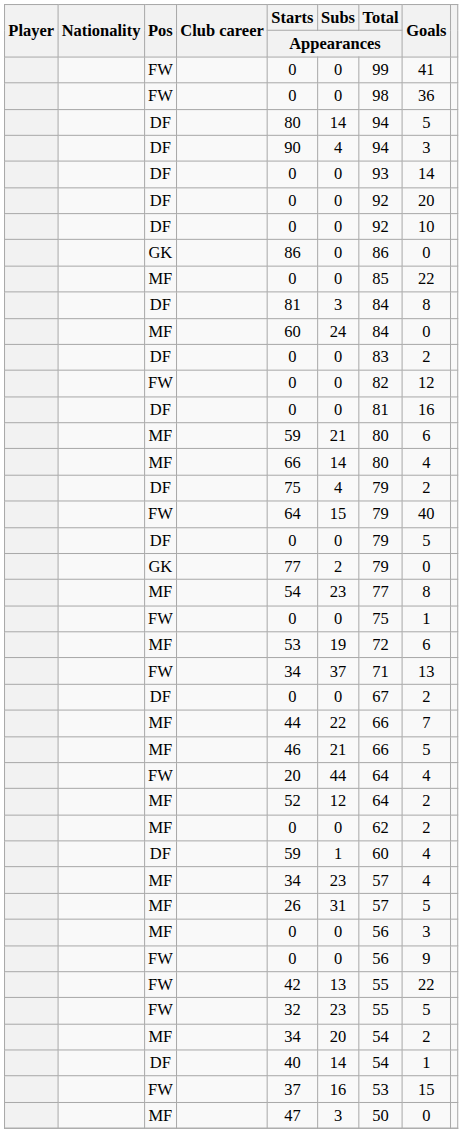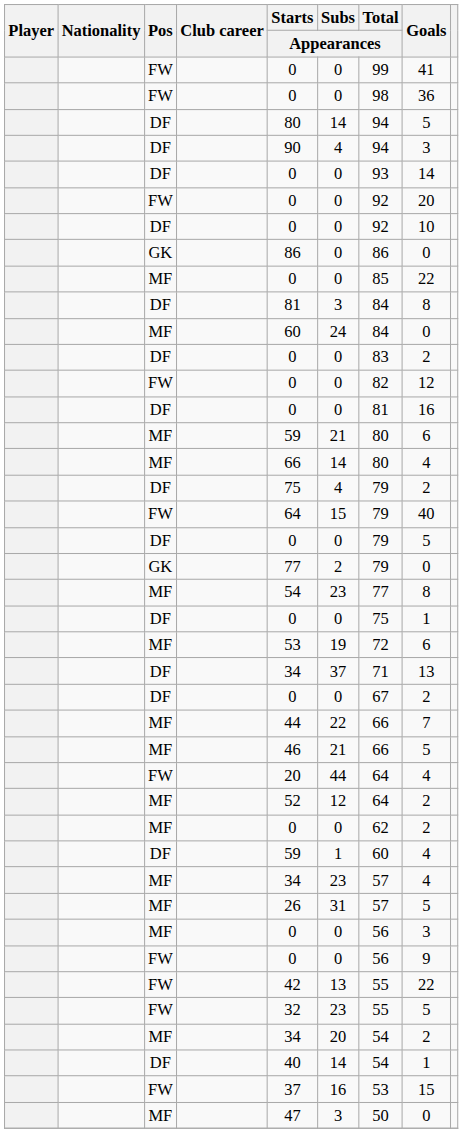(160, 200) DF -> (160, 200) FW
(160, 618) FW -> (160, 618) DF
(160, 670) FW -> (160, 670) DF
